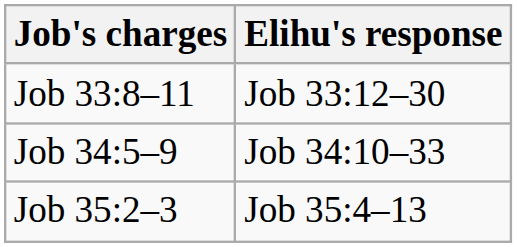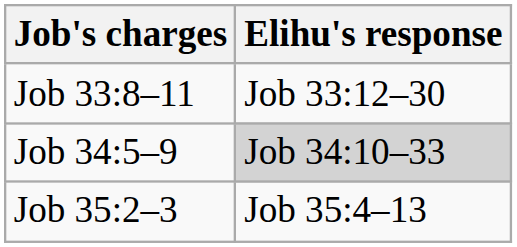(345, 151) no background -> (345, 151) lightgrey background
